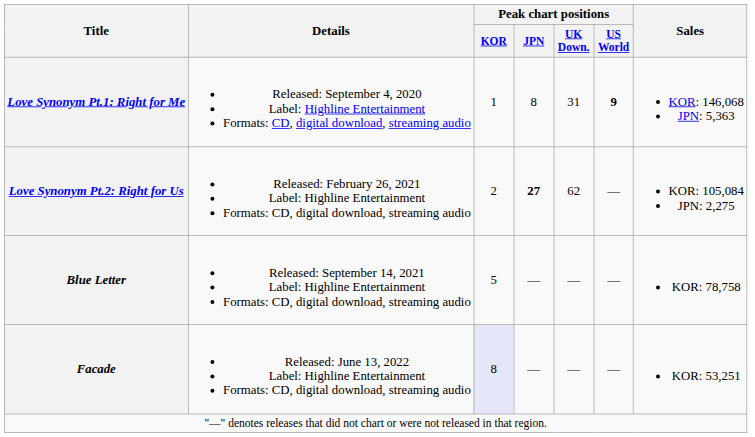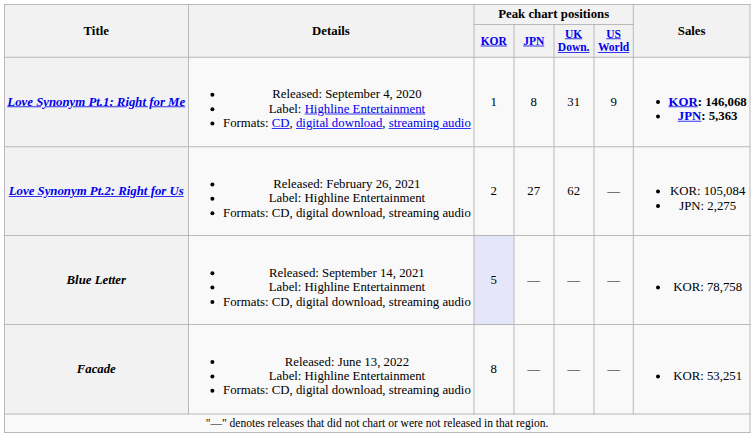(614, 101) bold -> (614, 101) normal
(690, 109) normal -> (692, 109) bold
(534, 191) bold -> (534, 191) normal
(494, 280) no background -> (494, 280) lavender background
(494, 369) lavender background -> (494, 369) no background
